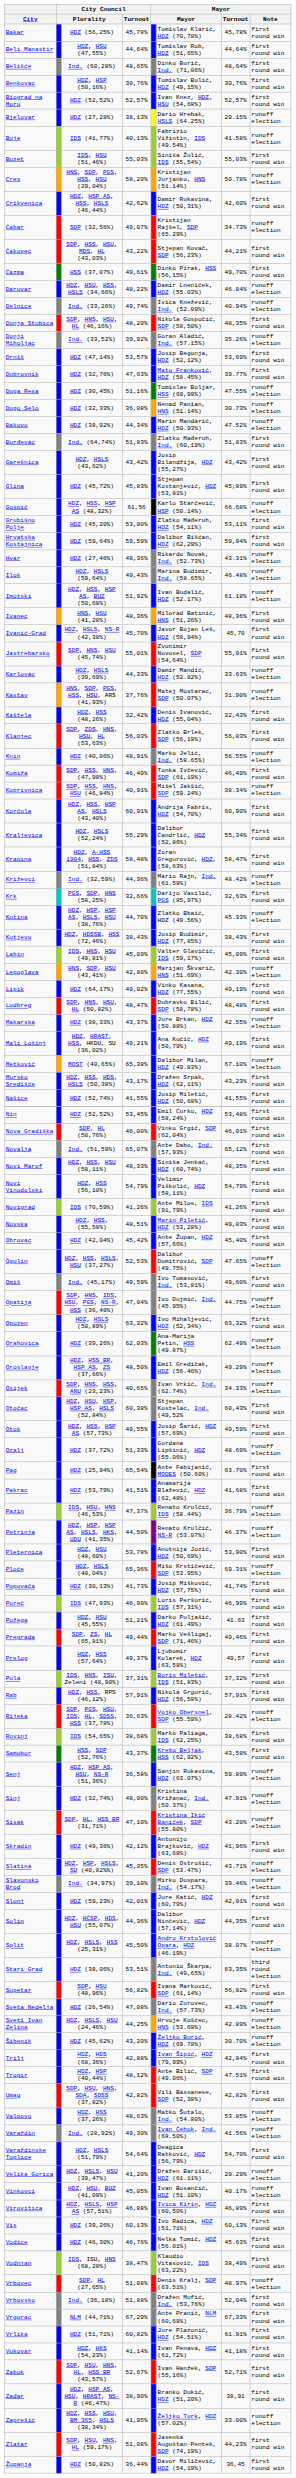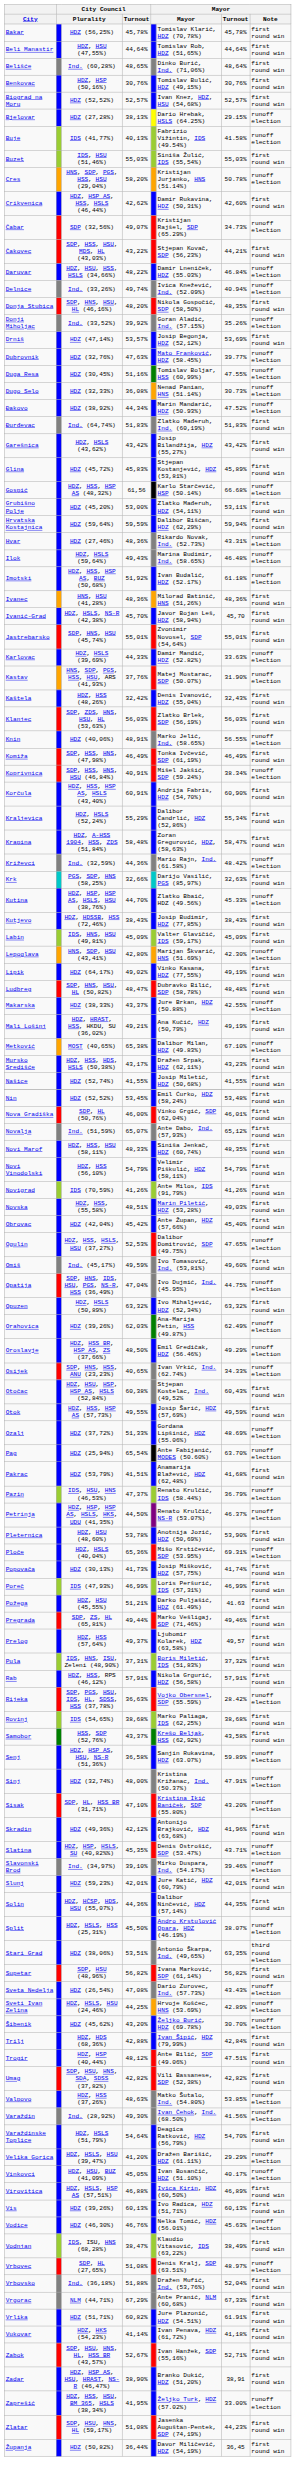- row: (15, 272)
(268, 374) first round win -> (266, 357) runoff election
(268, 1470) first round win -> (266, 1453) runoff election
(268, 2242) first round win -> (266, 2225) runoff election
